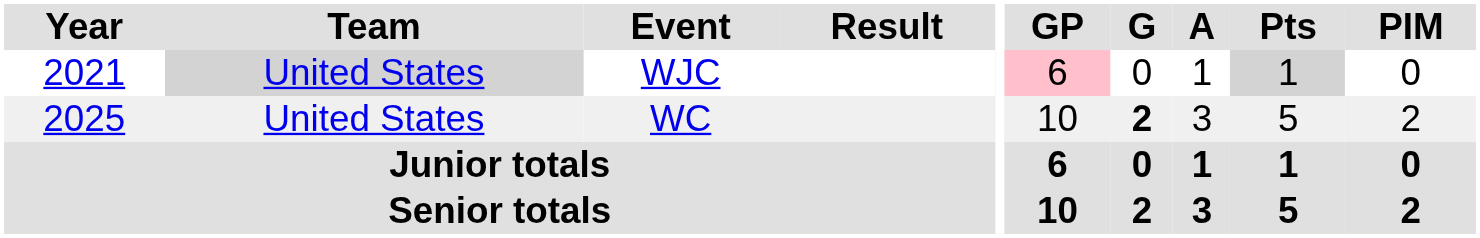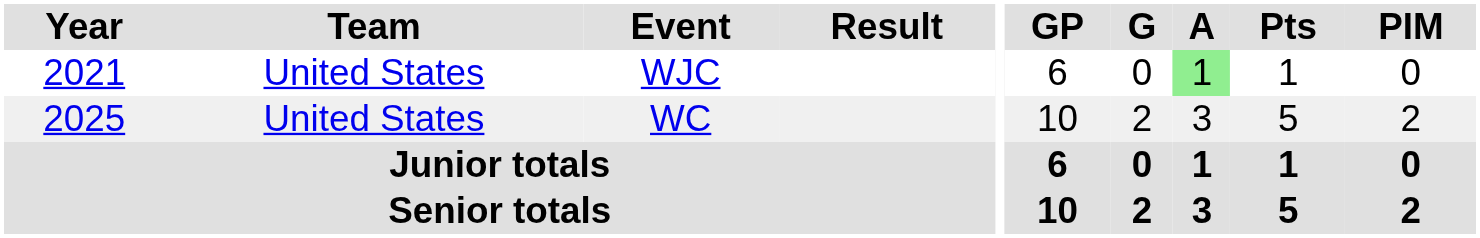(374, 72) lightgrey background -> (374, 72) no background
(1058, 72) pink background -> (1058, 72) no background
(1202, 72) no background -> (1202, 72) lightgreen background
(1288, 72) lightgrey background -> (1288, 72) no background
(1142, 118) bold -> (1142, 118) normal
